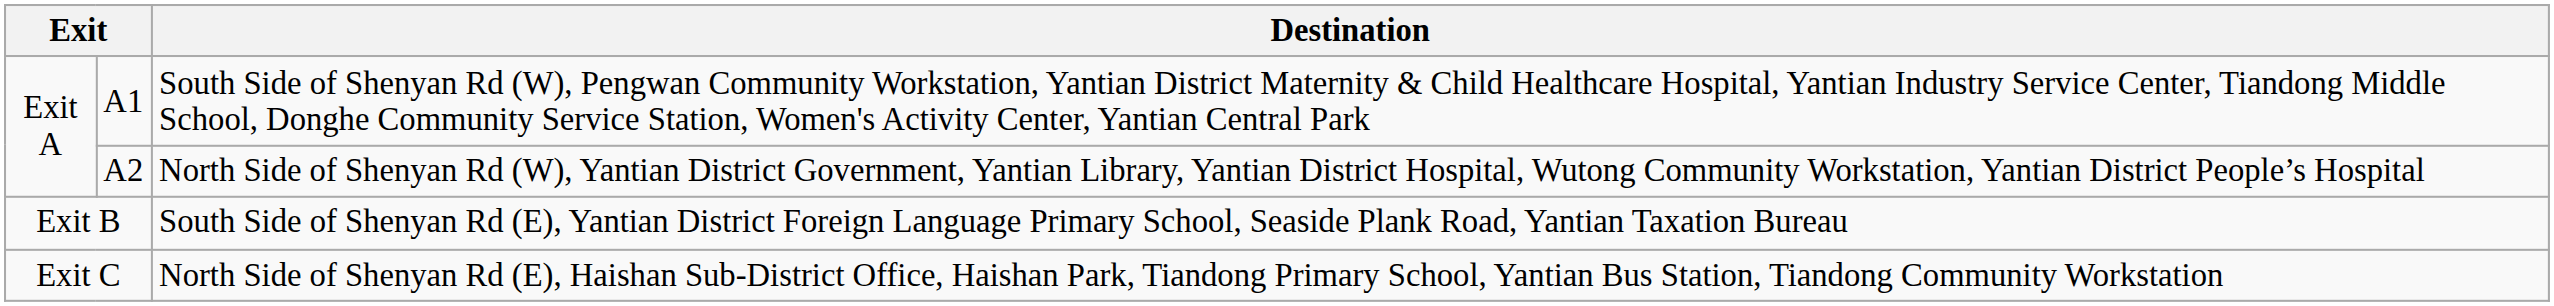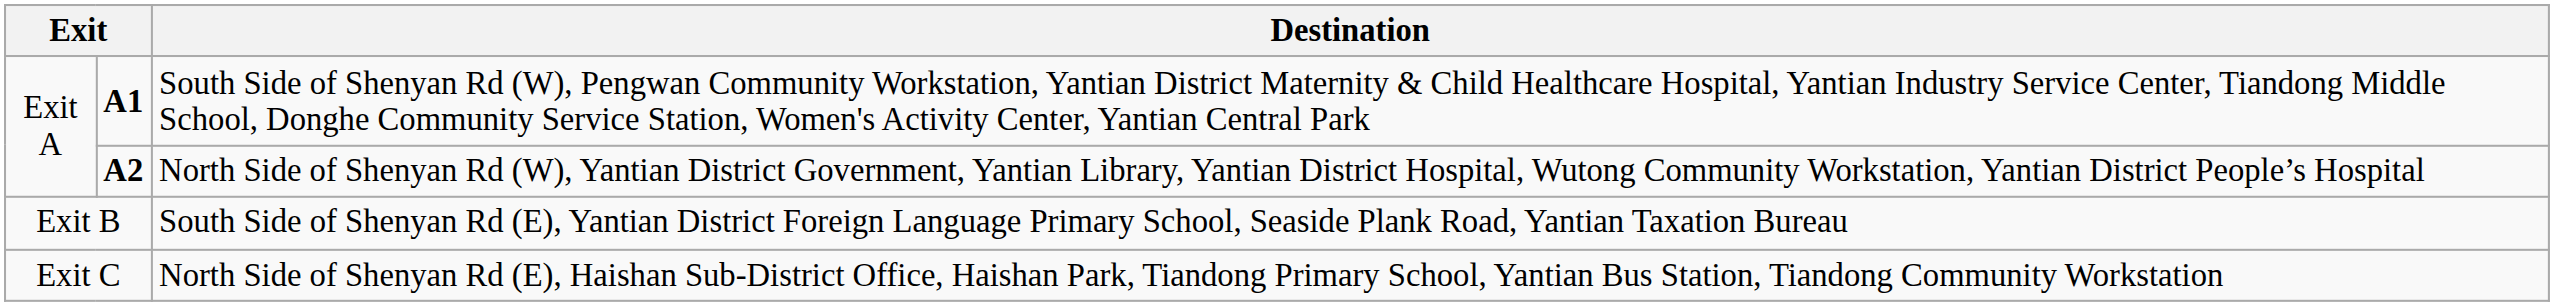(123, 100) normal -> (123, 100) bold
(123, 170) normal -> (123, 170) bold
